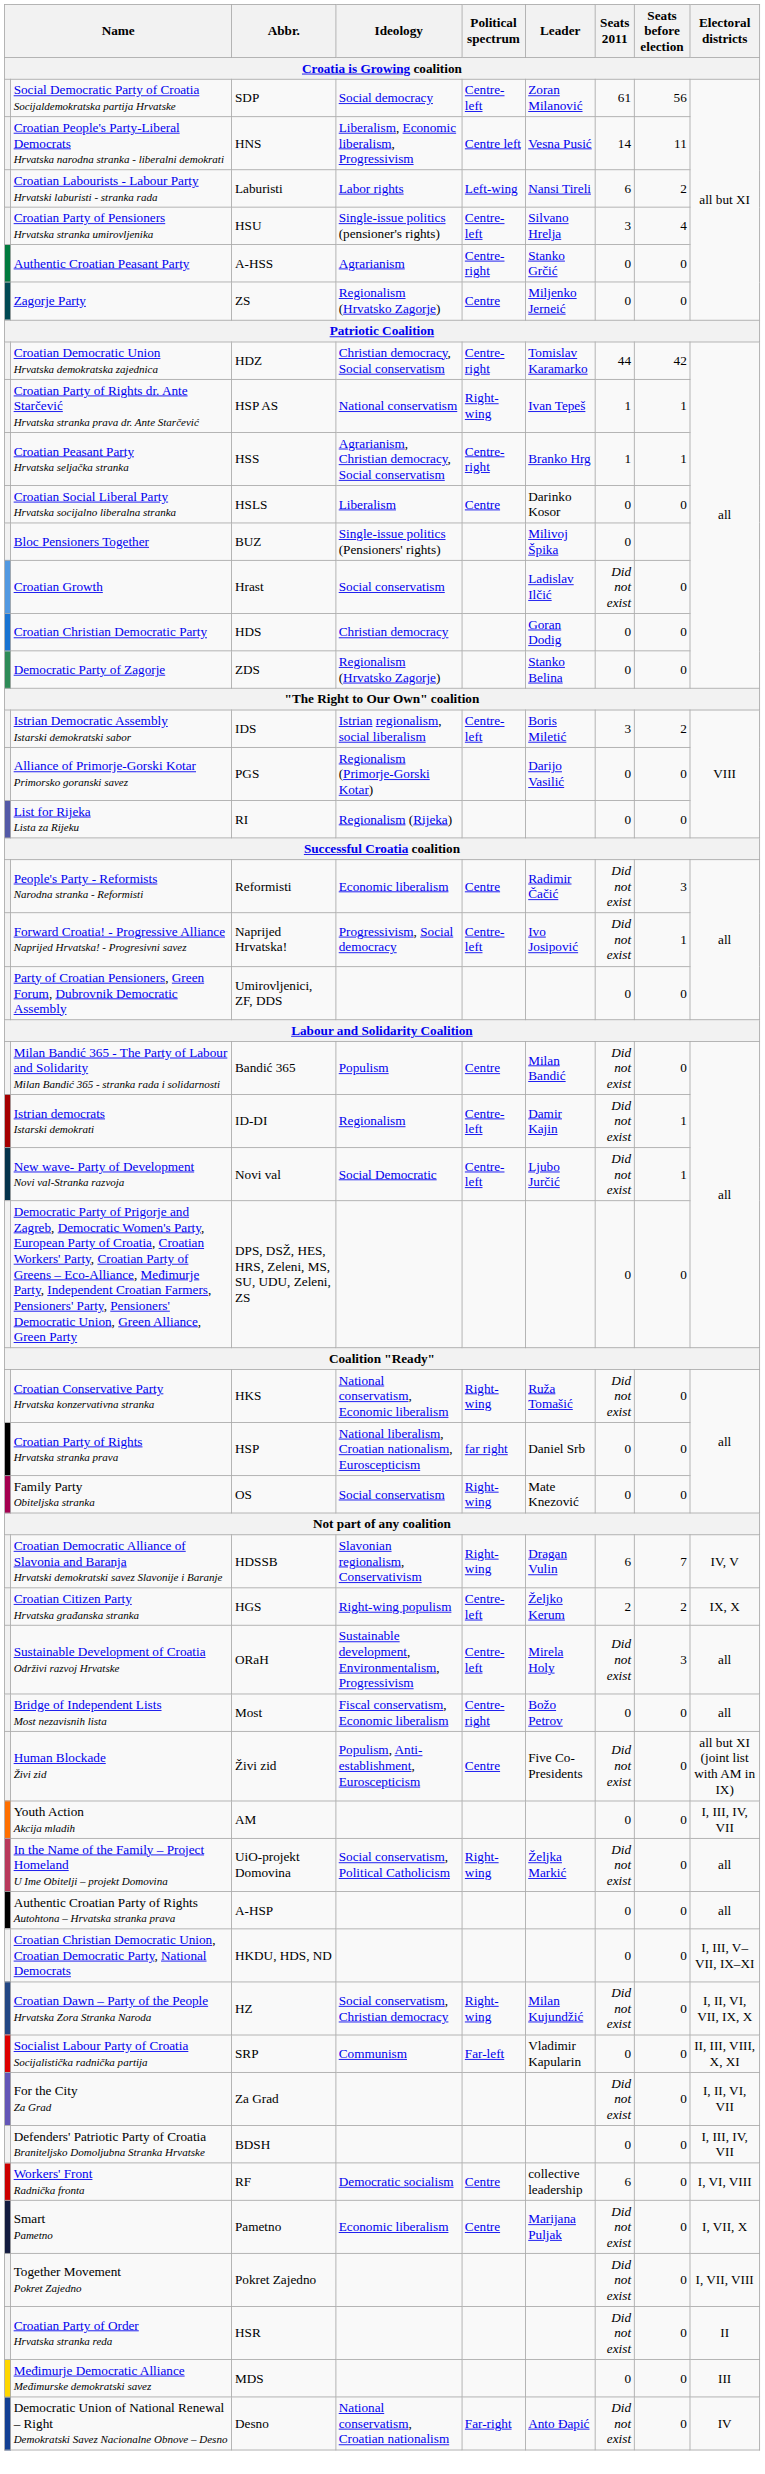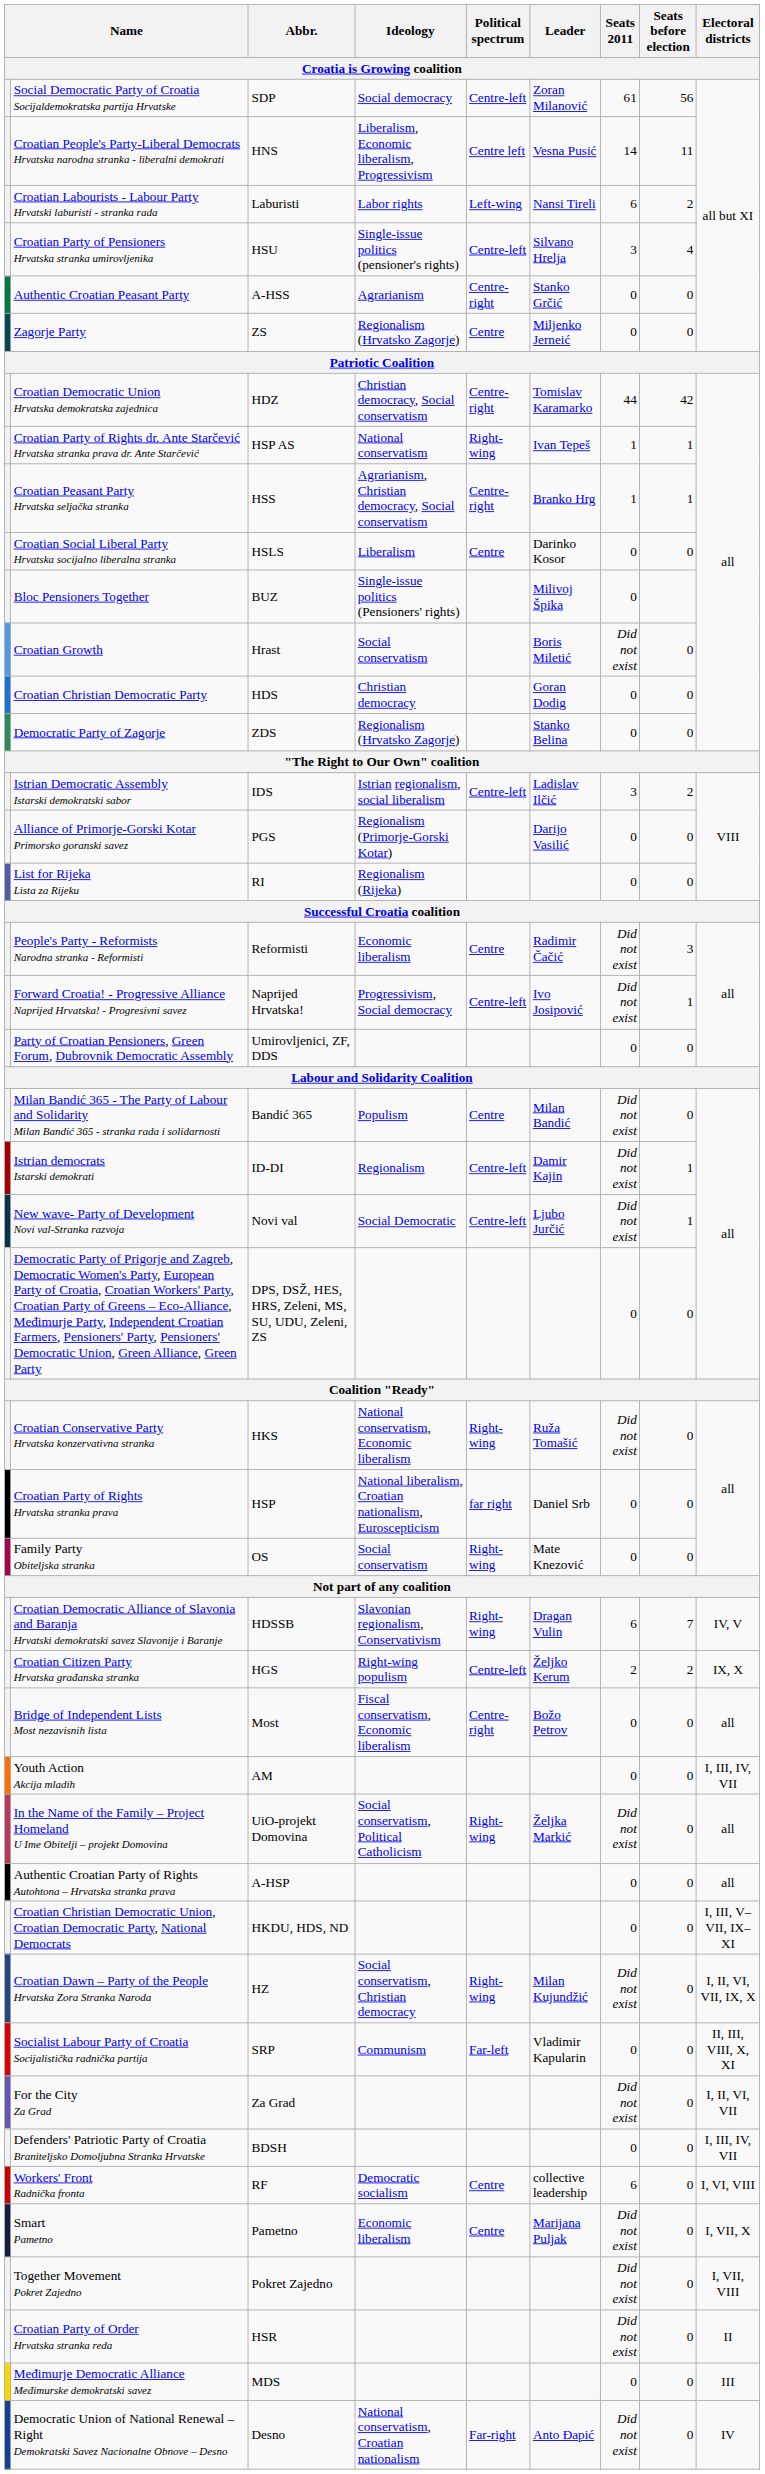(551, 587) Ladislav Ilčić -> (552, 649) Boris Miletić
(547, 729) Boris Miletić -> (556, 791) Ladislav Ilčić
- row: (110, 1660)
- row: (60, 1766)
